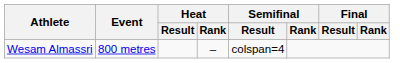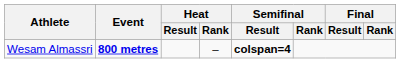(127, 49) normal -> (128, 49) bold
(258, 49) normal -> (262, 49) bold
